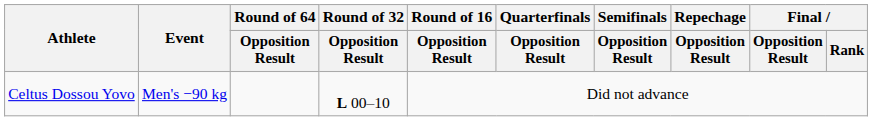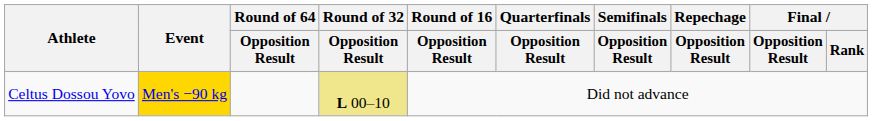(184, 94) no background -> (184, 94) gold background
(363, 103) no background -> (363, 103) khaki background
